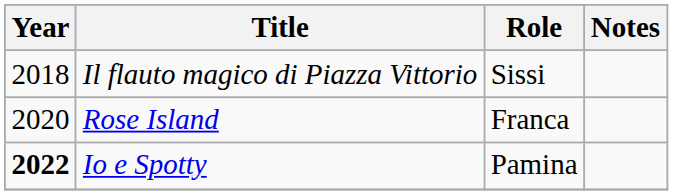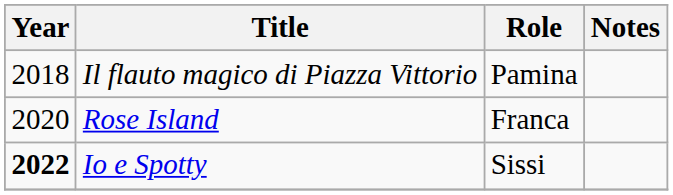(518, 73) Sissi -> (534, 73) Pamina
(534, 165) Pamina -> (518, 165) Sissi
